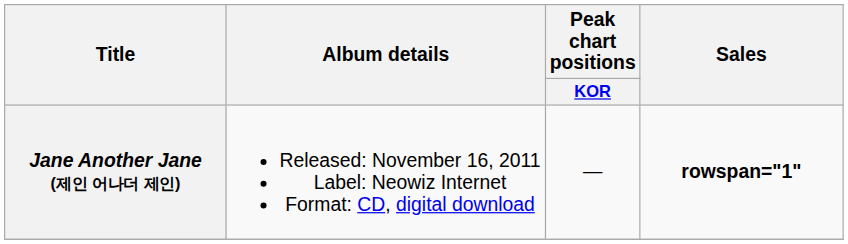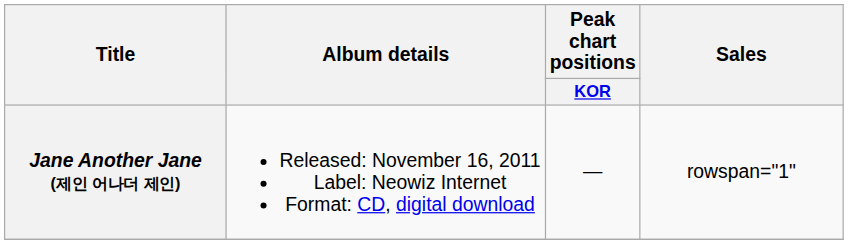(741, 172) bold -> (741, 172) normal
